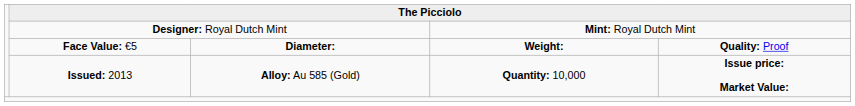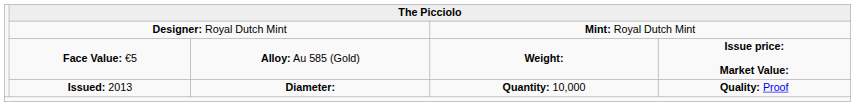(310, 47) Diameter: -> (310, 59) Alloy: Au 585 (Gold)
(754, 47) Quality: Proof -> (754, 59) Issue price: Market Value:
(310, 76) Alloy: Au 585 (Gold) -> (310, 88) Diameter:
(754, 76) Issue price: Market Value: -> (754, 88) Quality: Proof
